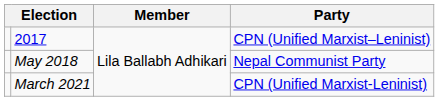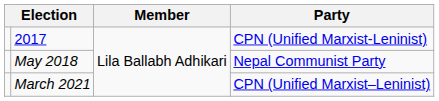(332, 38) CPN (Unified Marxist–Leninist) -> (330, 38) CPN (Unified Marxist-Leninist)
(330, 84) CPN (Unified Marxist-Leninist) -> (332, 84) CPN (Unified Marxist–Leninist)
